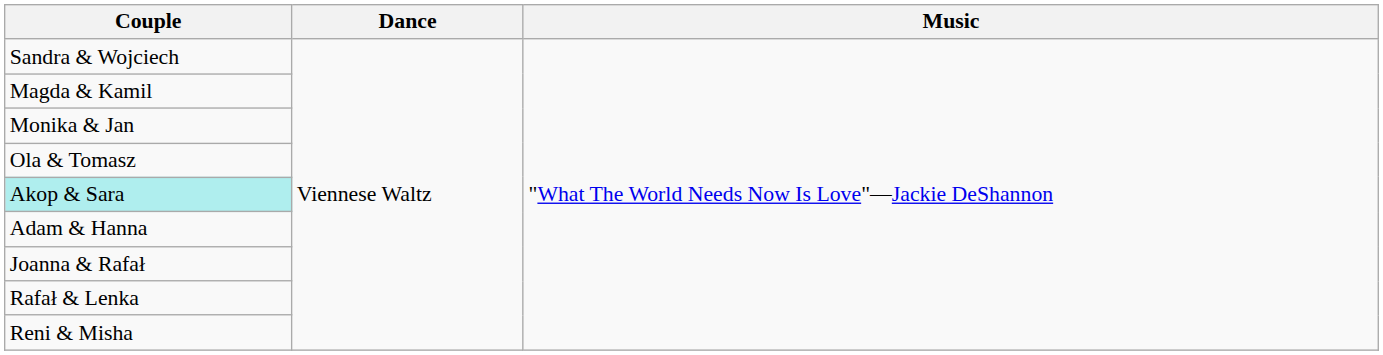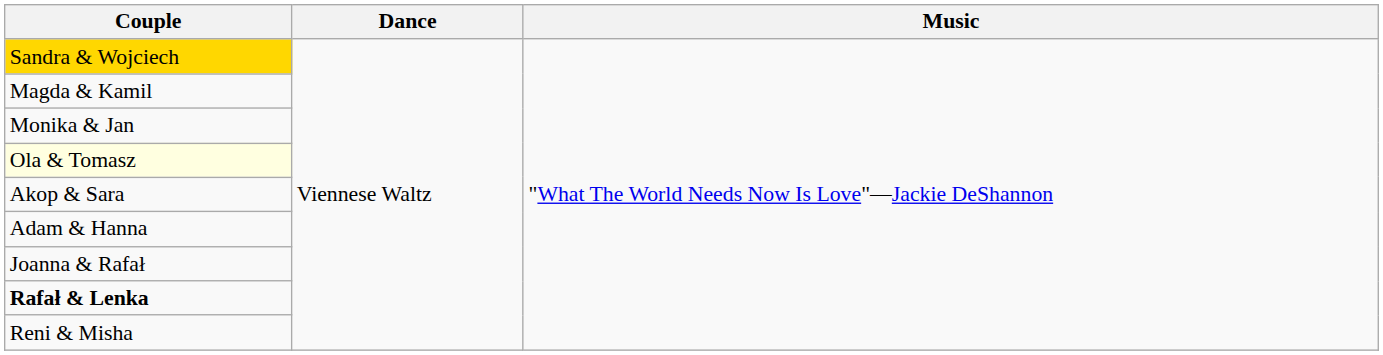(94, 56) no background -> (94, 56) gold background
(73, 159) no background -> (73, 159) lightyellow background
(67, 194) paleturquoise background -> (67, 194) no background
(74, 297) normal -> (79, 297) bold
